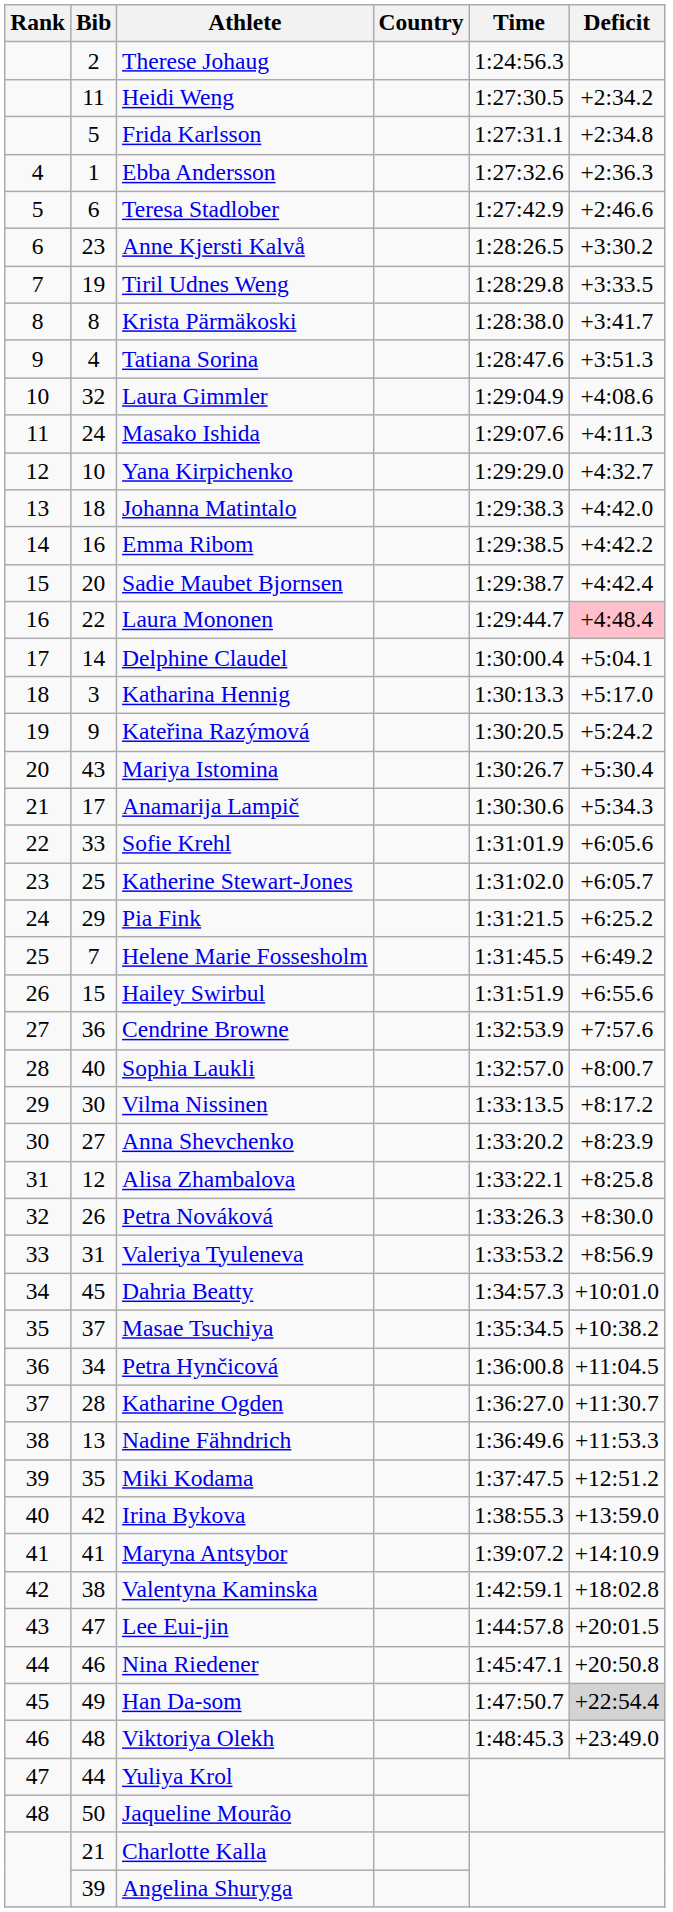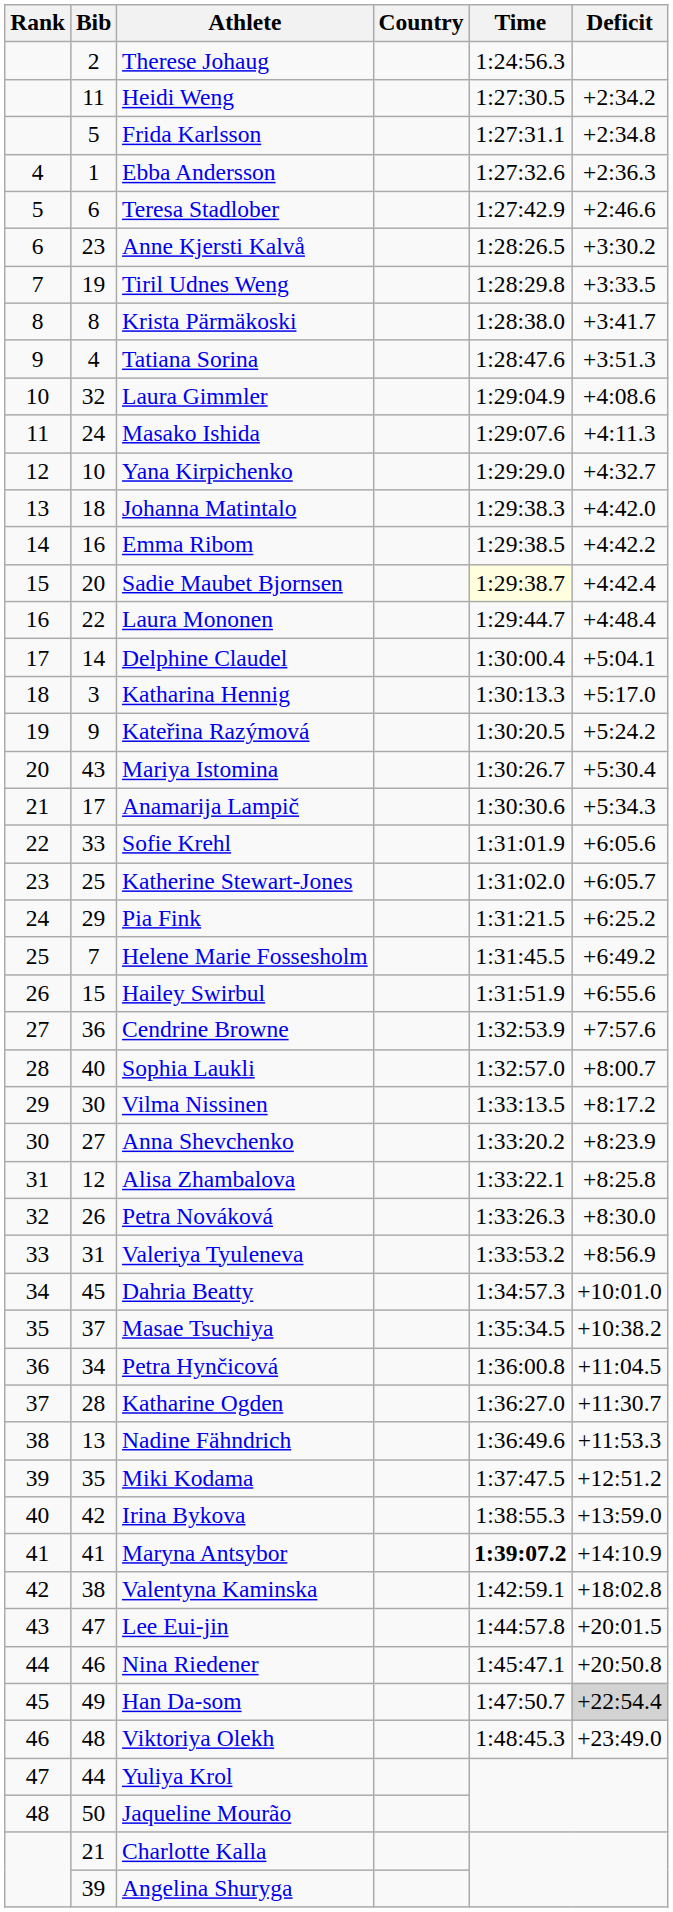(519, 582) no background -> (520, 582) lightyellow background
(617, 619) pink background -> (619, 619) no background
(519, 1552) normal -> (520, 1552) bold
